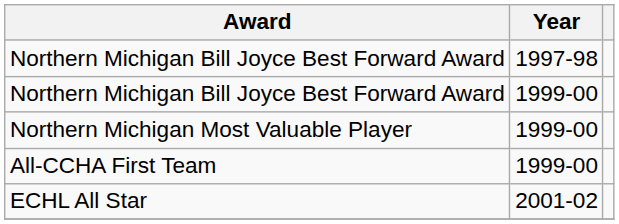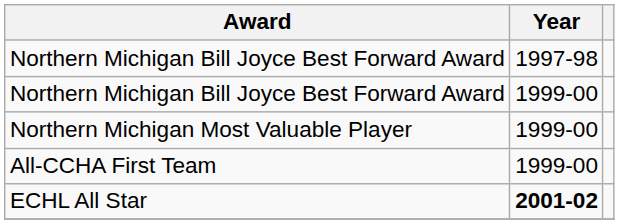(557, 201) normal -> (557, 201) bold
